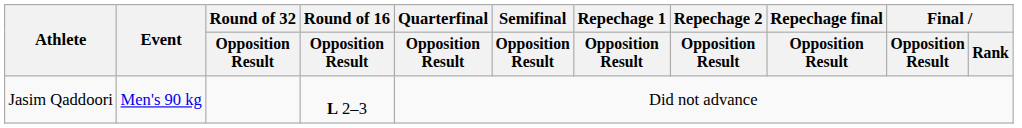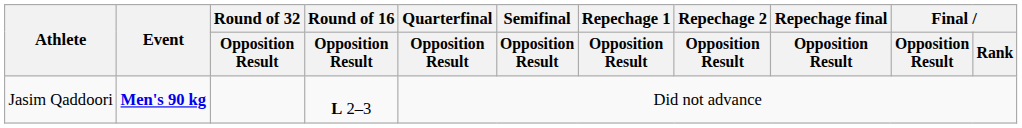(161, 99) normal -> (163, 99) bold
